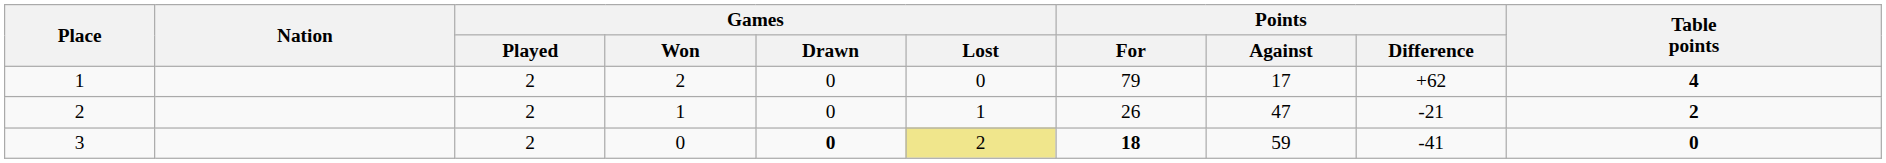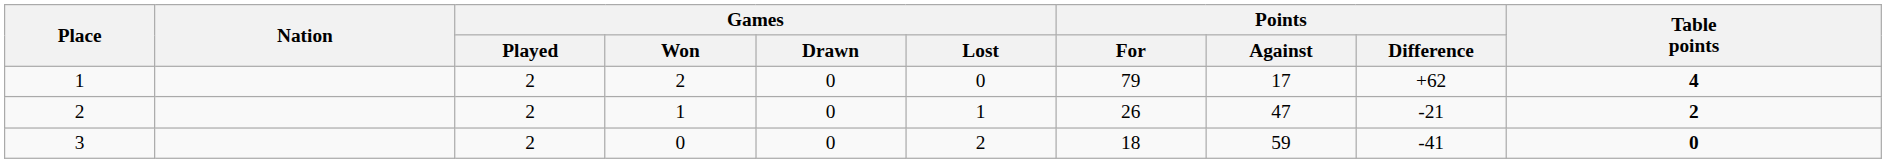(830, 142) bold -> (830, 142) normal
(981, 142) khaki background -> (981, 142) no background
(1131, 142) bold -> (1131, 142) normal
